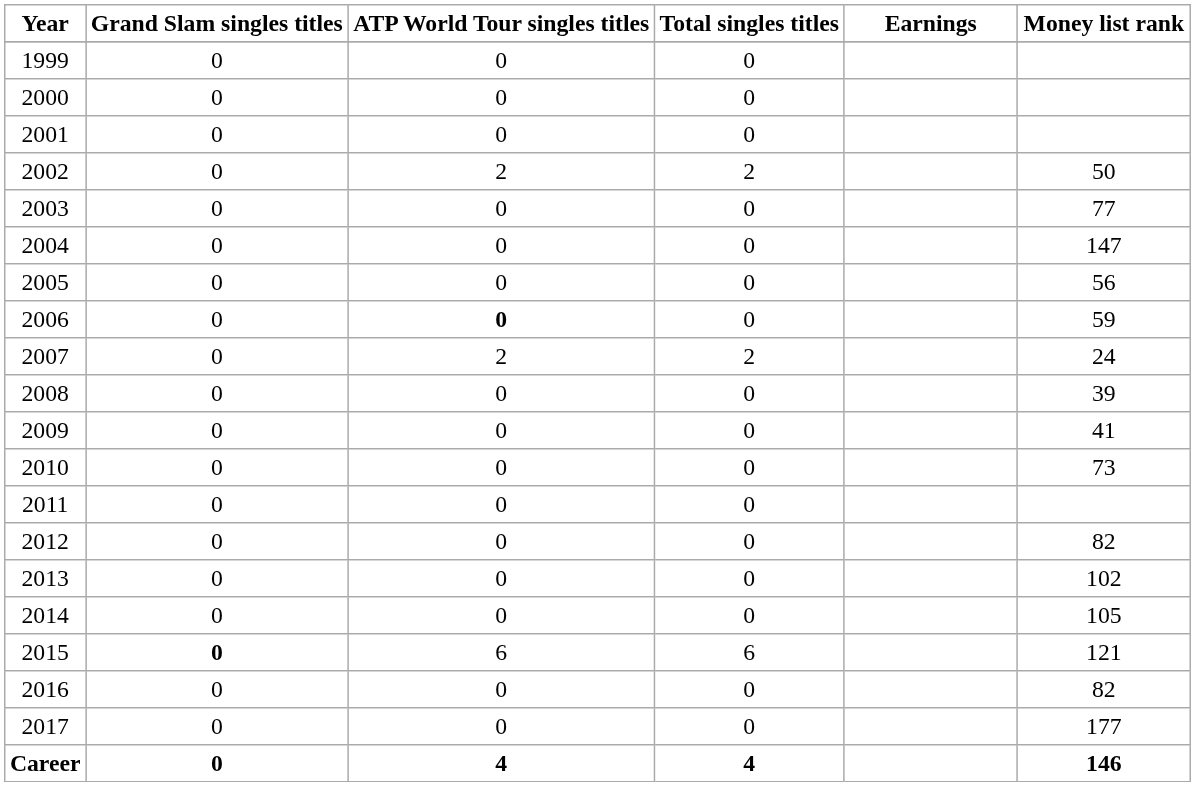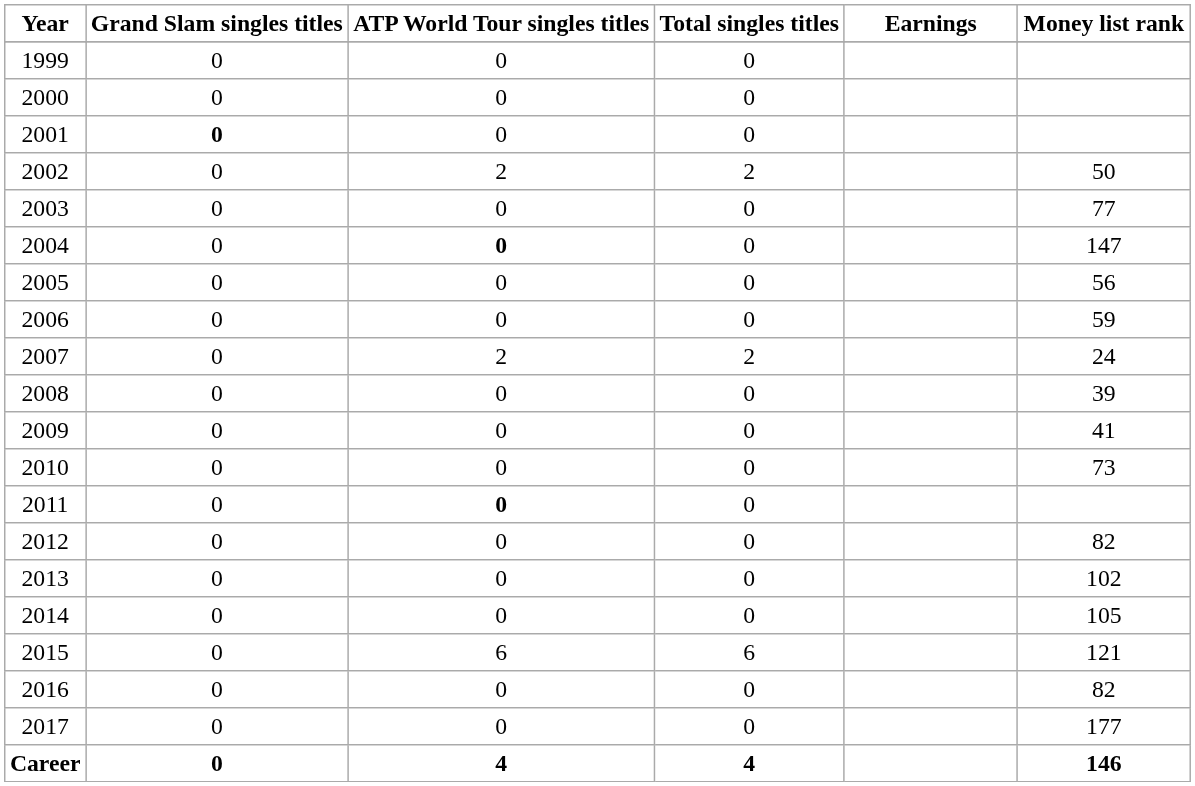(217, 134) normal -> (217, 134) bold
(501, 245) normal -> (501, 245) bold
(501, 318) bold -> (501, 319) normal
(501, 504) normal -> (501, 504) bold
(217, 652) bold -> (217, 652) normal
